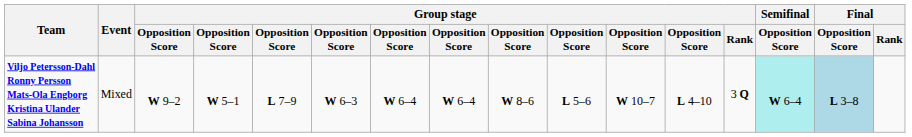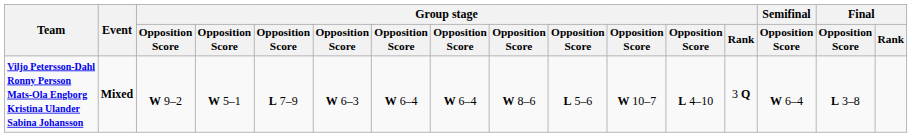(116, 94) normal -> (117, 94) bold
(785, 101) paleturquoise background -> (786, 101) no background
(844, 101) lightblue background -> (845, 101) no background
